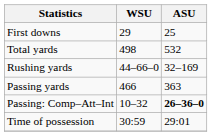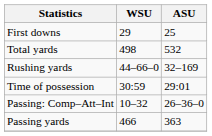rows swapped: (38, 85) <-> (51, 121)
(184, 103) bold -> (184, 103) normal
